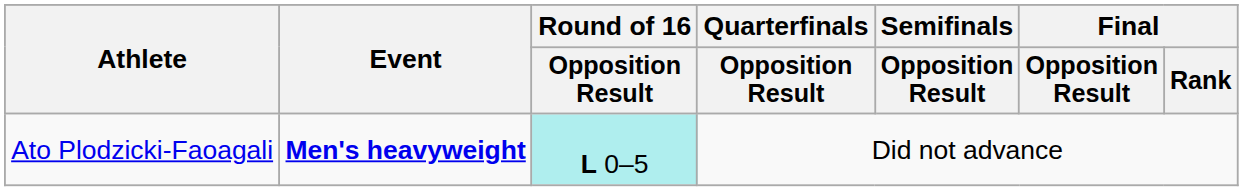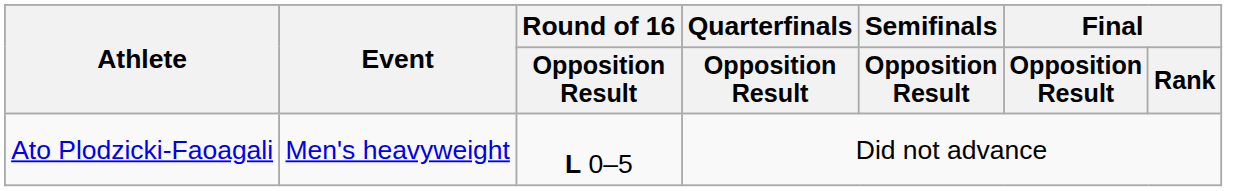(406, 150) bold -> (398, 150) normal
(615, 165) paleturquoise background -> (599, 165) no background
